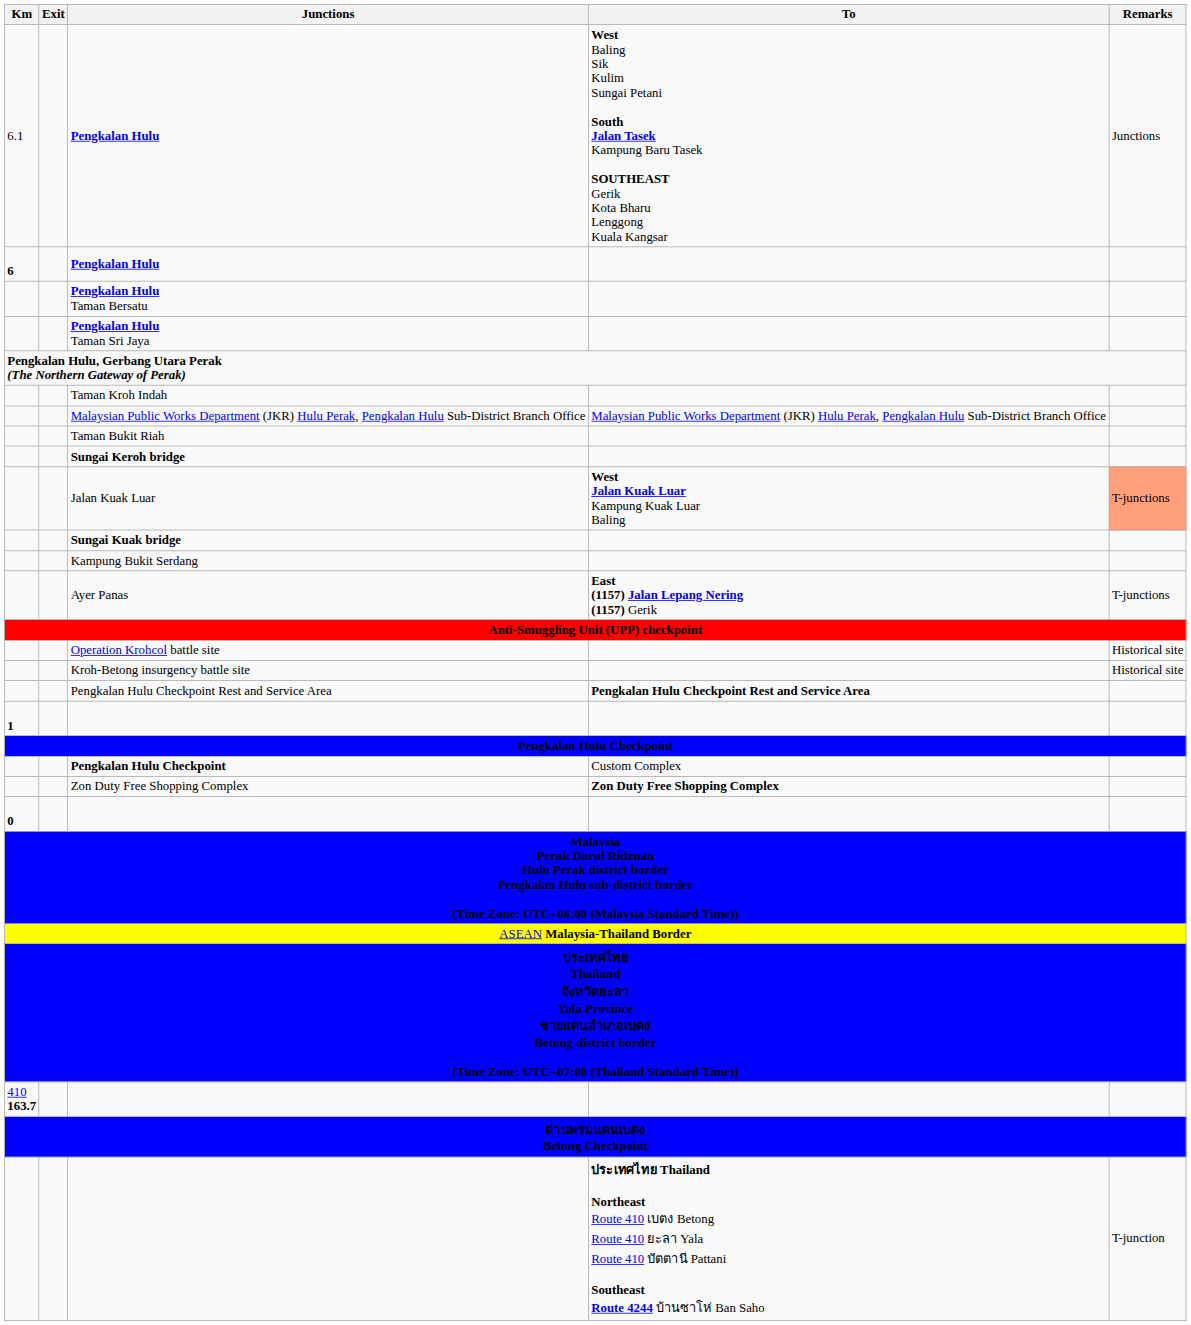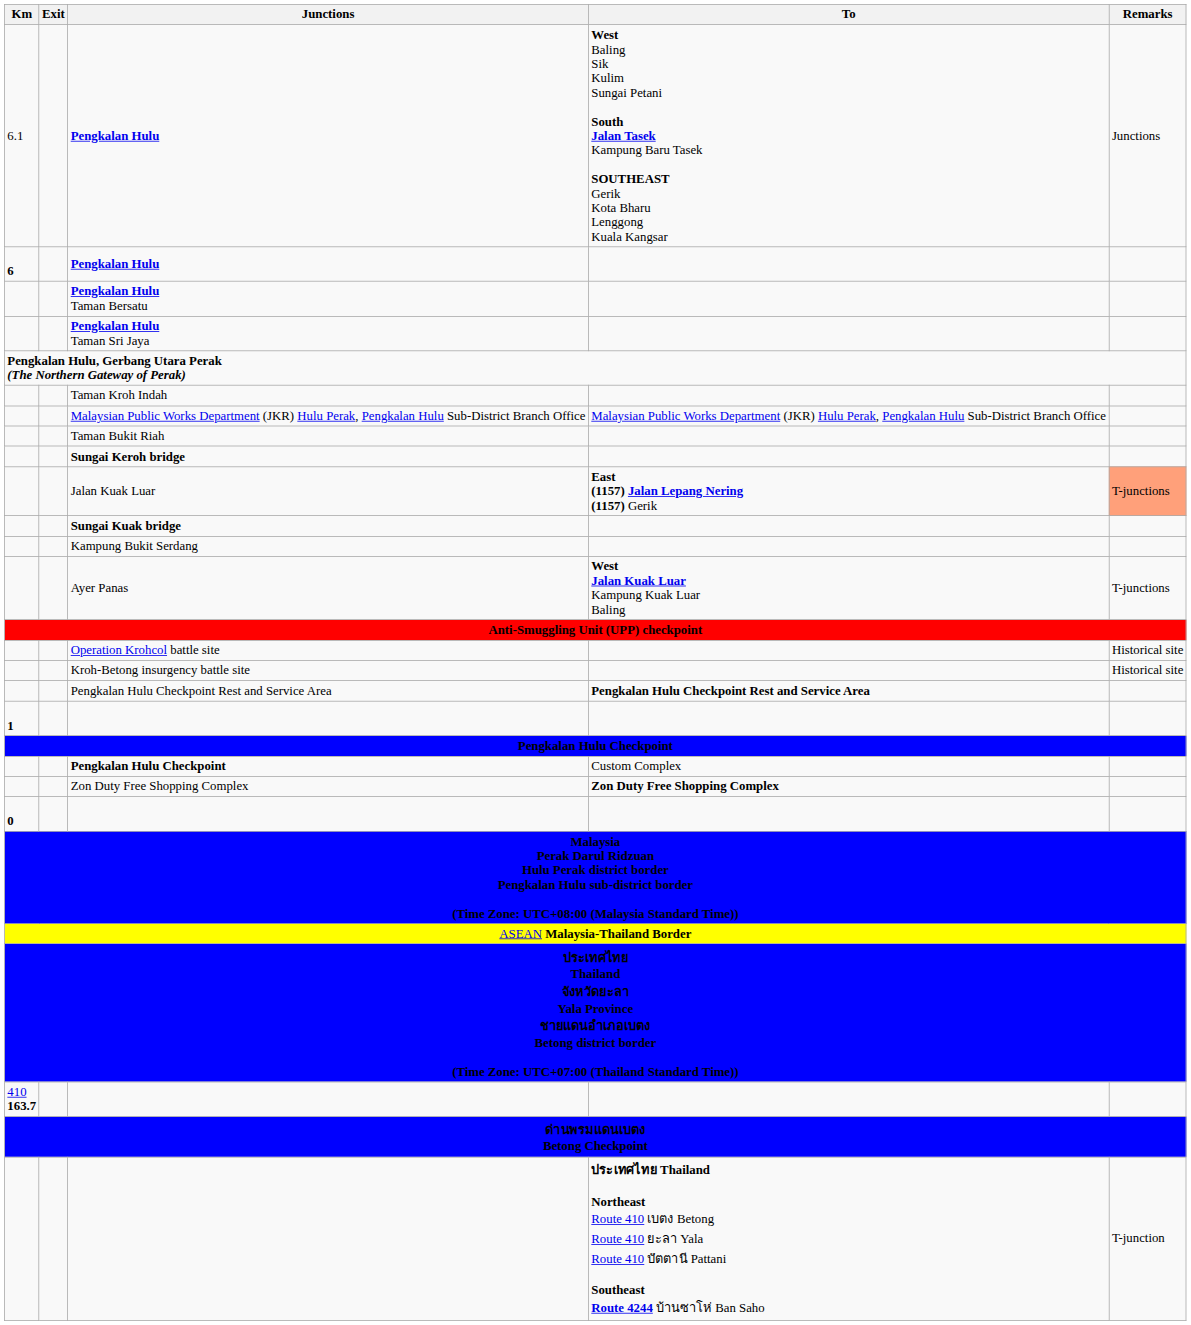(646, 498) West Jalan Kuak Luar Kampung Kuak Luar Baling -> (667, 491) East (1157) Jalan Lepang Nering (1157) Gerik
(667, 595) East (1157) Jalan Lepang Nering (1157) Gerik -> (646, 588) West Jalan Kuak Luar Kampung Kuak Luar Baling
